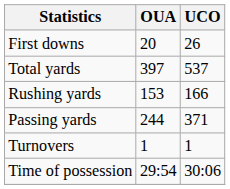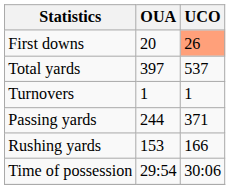(192, 43) no background -> (192, 43) lightsalmon background
rows swapped: (55, 94) <-> (41, 145)
